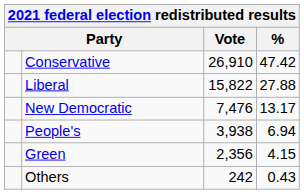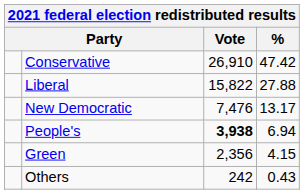(235, 131) normal -> (235, 131) bold
